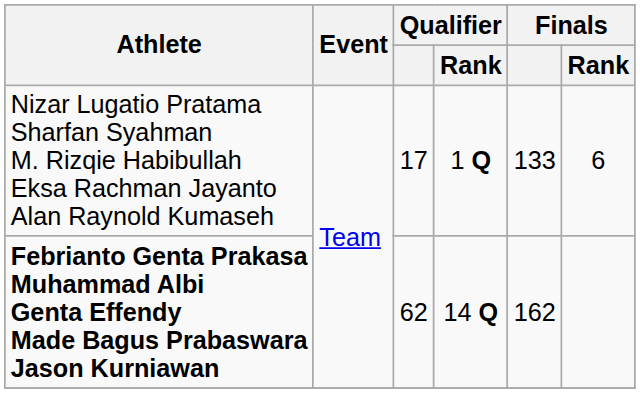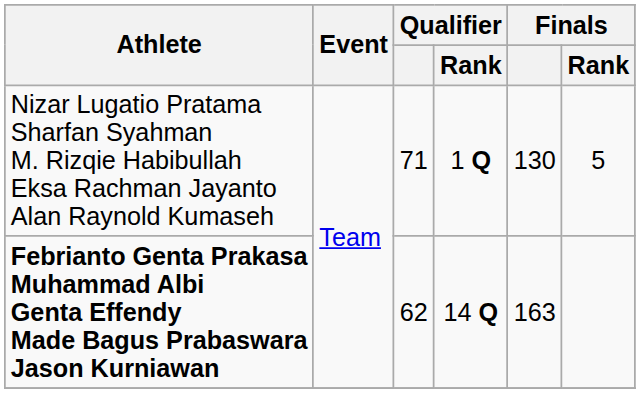(414, 161) 17 -> (414, 161) 71
(535, 161) 133 -> (535, 161) 130
(598, 161) 6 -> (598, 161) 5
(535, 313) 162 -> (535, 313) 163
